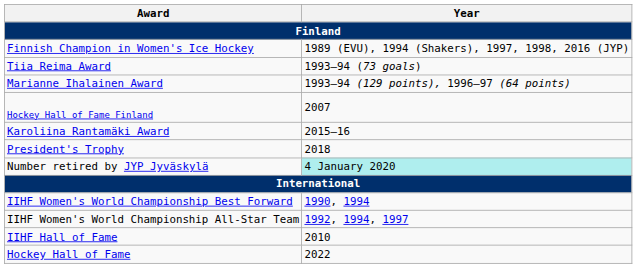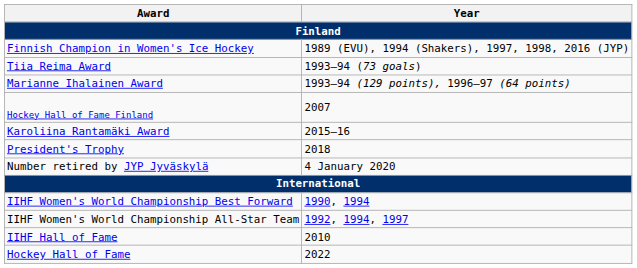(350, 166) paleturquoise background -> (350, 166) no background
